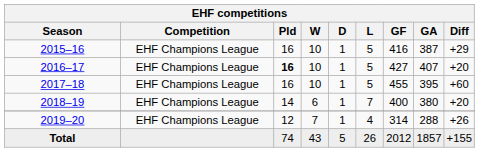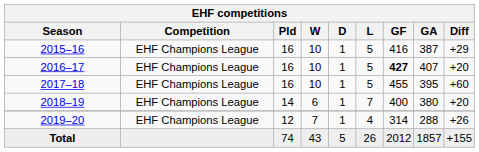(288, 67) bold -> (288, 67) normal
(399, 67) normal -> (399, 67) bold
